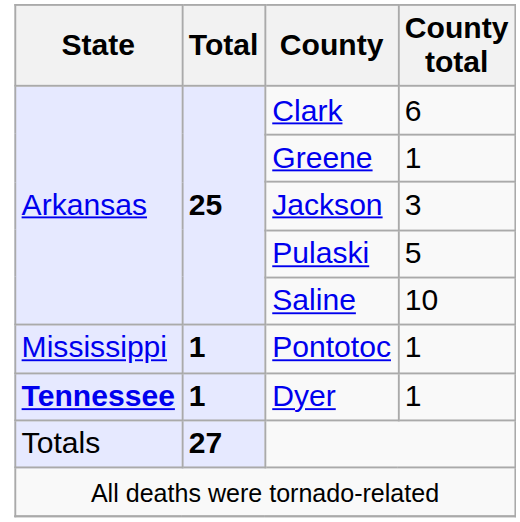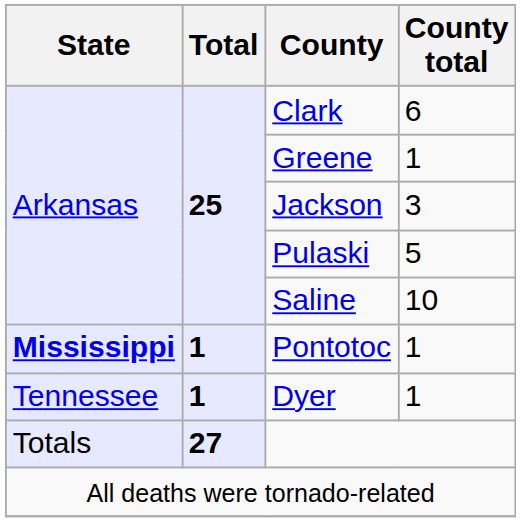(94, 348) normal -> (94, 348) bold
(98, 396) bold -> (85, 396) normal
